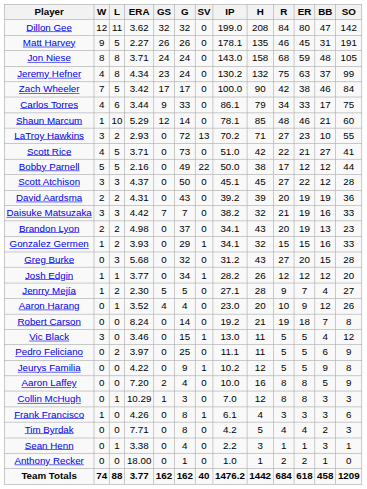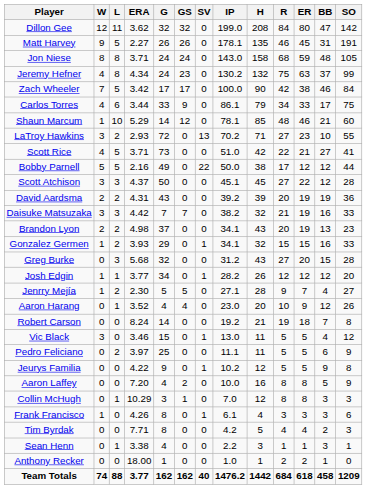columns swapped: (185, 12) <-> (164, 12)
